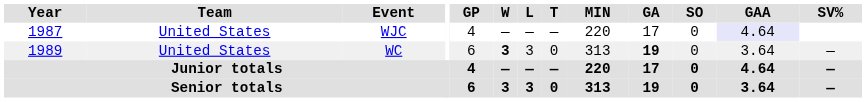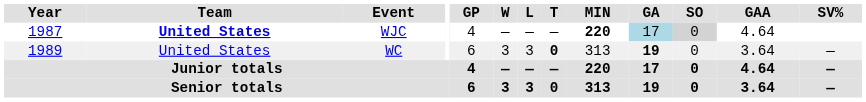(215, 32) normal -> (215, 32) bold
(598, 32) normal -> (598, 32) bold
(651, 32) no background -> (651, 32) lightblue background
(695, 32) no background -> (695, 32) lightgrey background
(758, 32) lavender background -> (758, 32) no background
(505, 51) bold -> (505, 51) normal
(554, 51) normal -> (554, 51) bold
